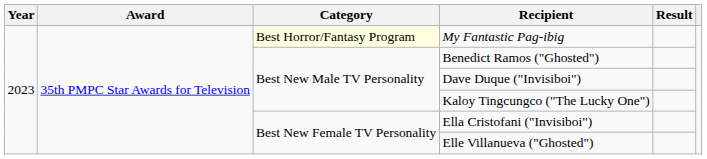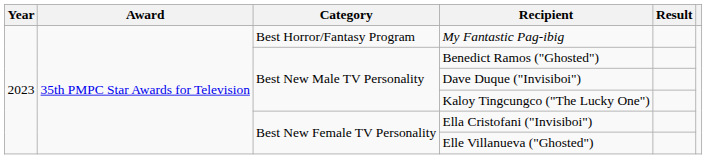(336, 36) lightyellow background -> (336, 36) no background
